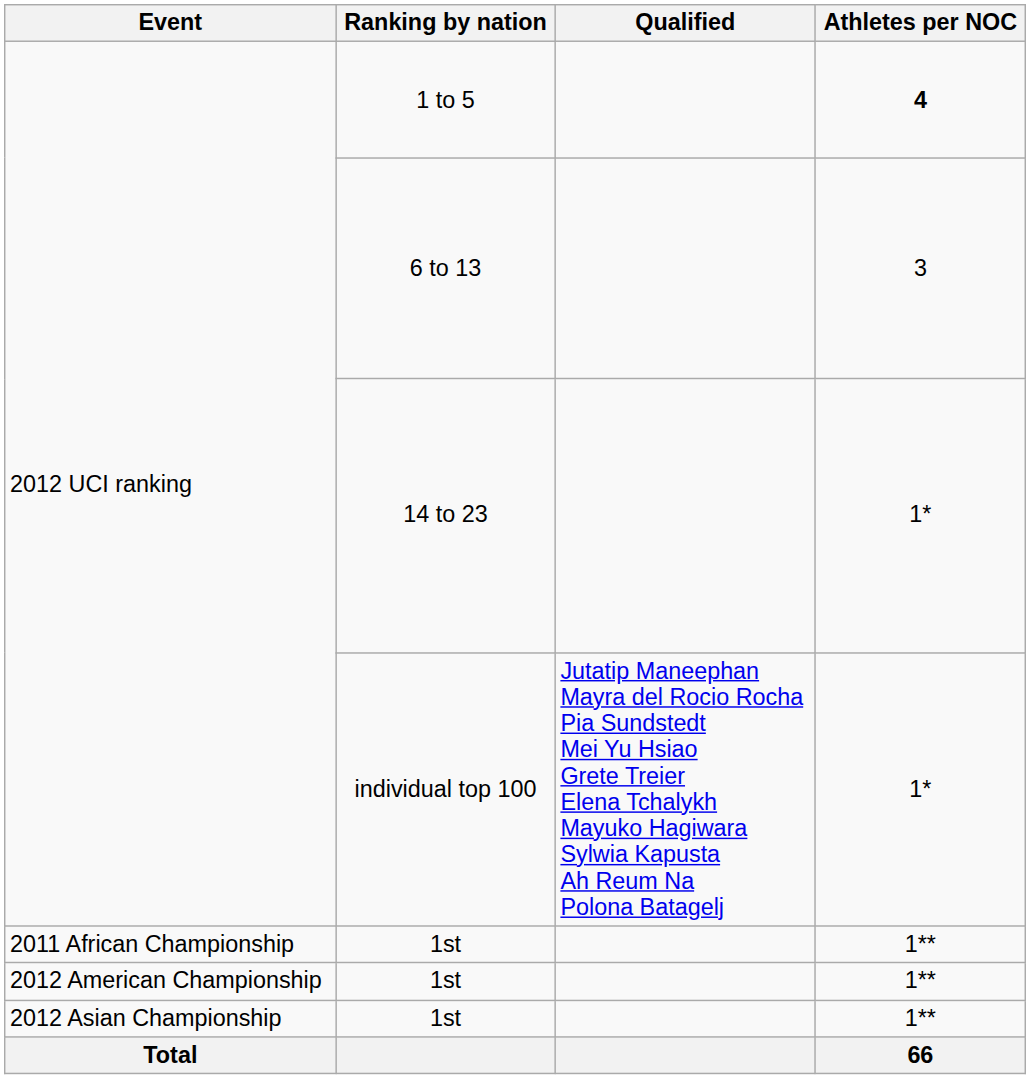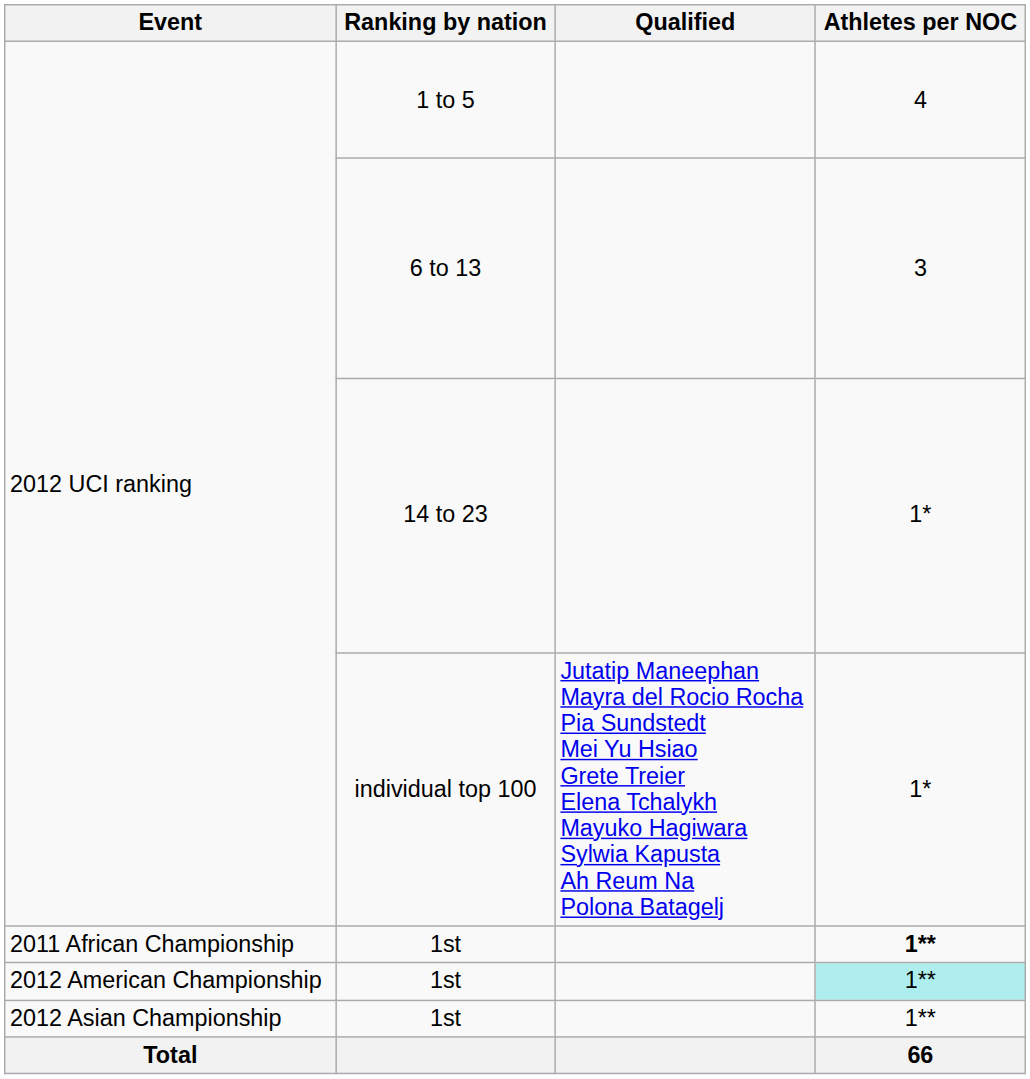(920, 99) bold -> (920, 99) normal
(920, 944) normal -> (920, 944) bold
(920, 981) no background -> (920, 981) paleturquoise background
